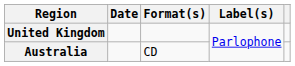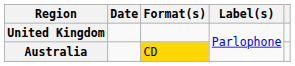(151, 52) no background -> (151, 52) gold background
